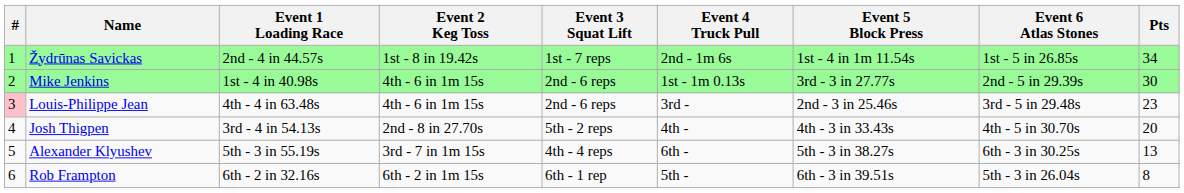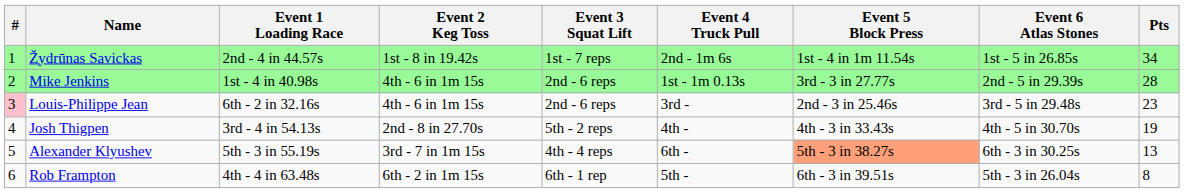(1150, 81) 30 -> (1150, 81) 28
(271, 104) 4th - 4 in 63.48s -> (271, 104) 6th - 2 in 32.16s
(1150, 128) 20 -> (1150, 128) 19
(845, 151) no background -> (845, 151) lightsalmon background
(271, 175) 6th - 2 in 32.16s -> (271, 175) 4th - 4 in 63.48s
